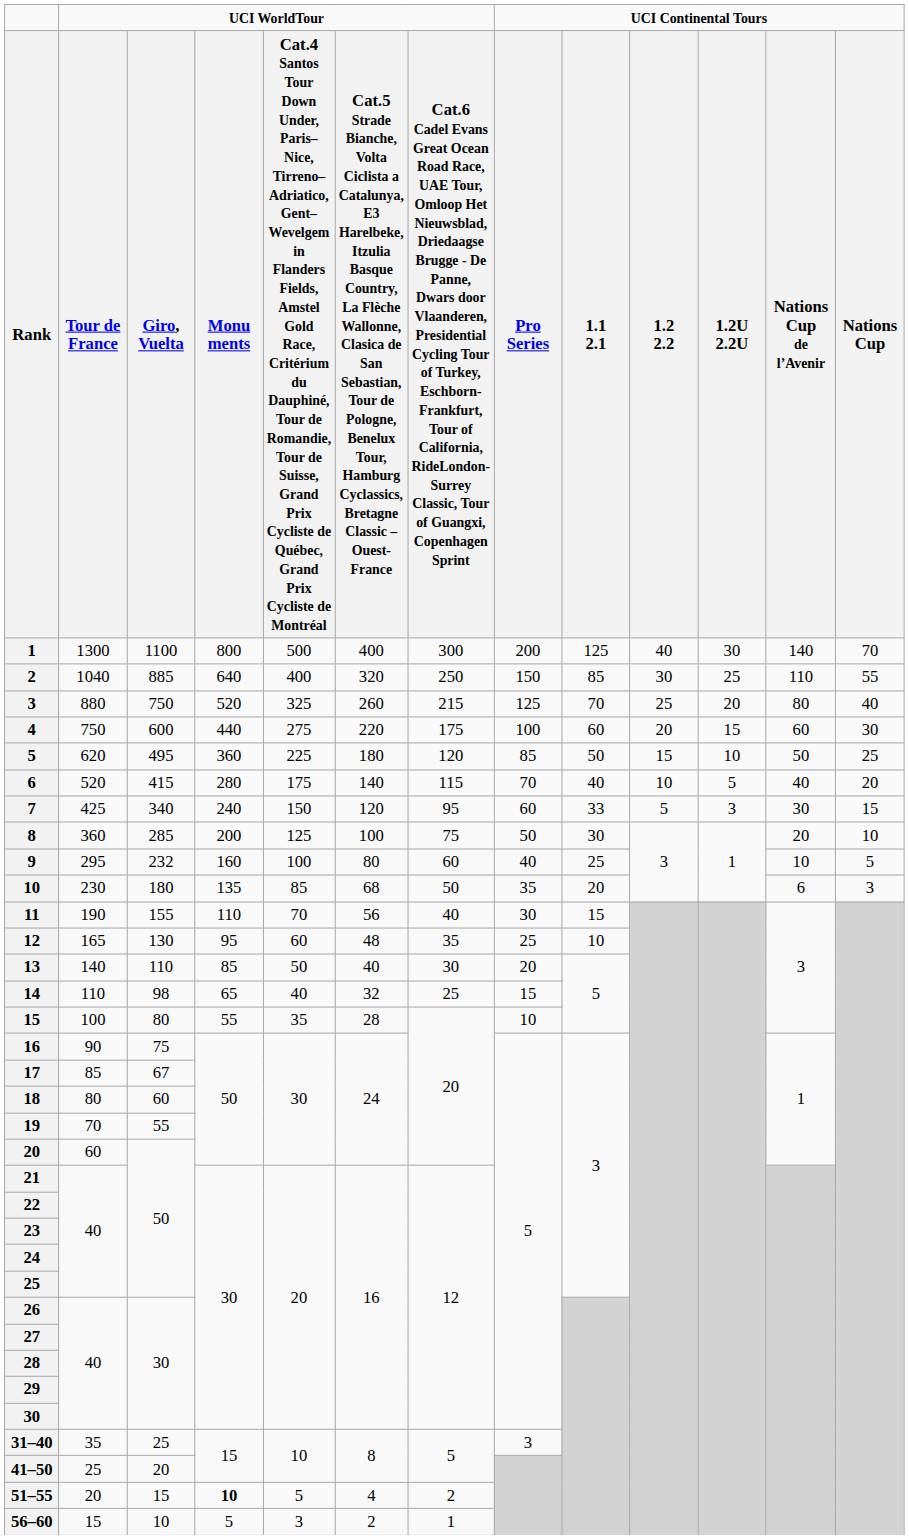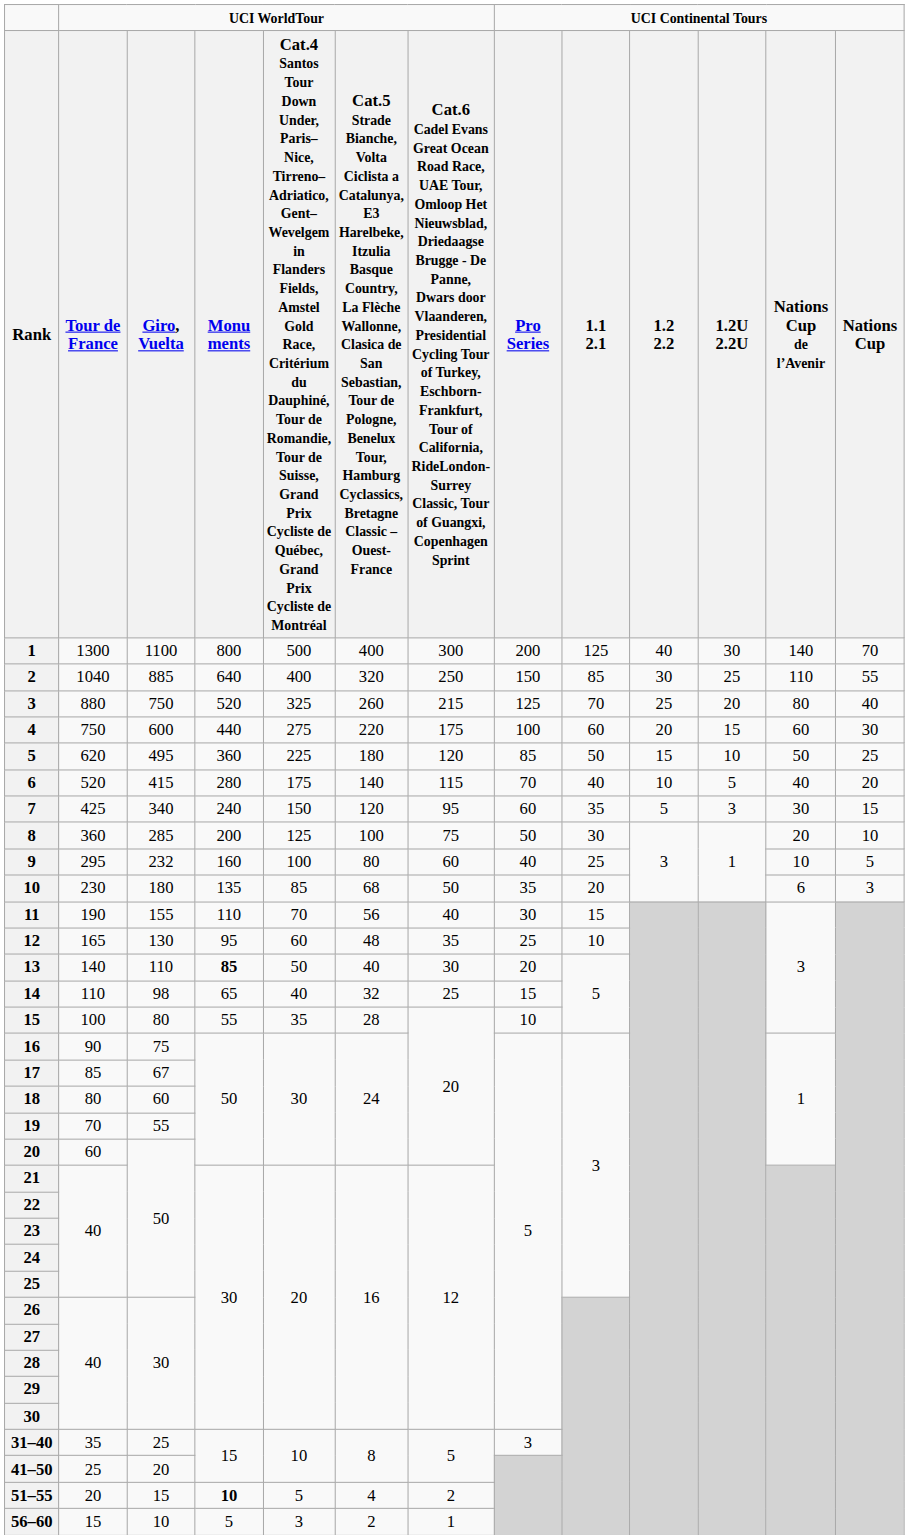(596, 809) 33 -> (596, 809) 35
(229, 967) normal -> (229, 967) bold
